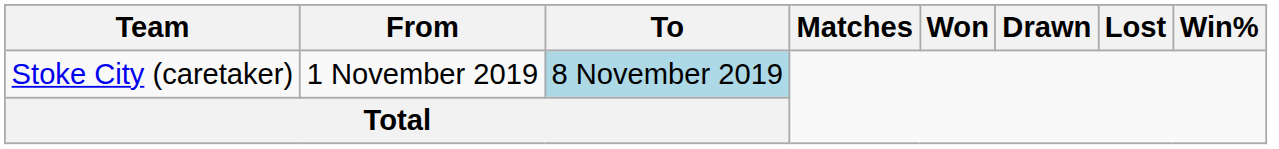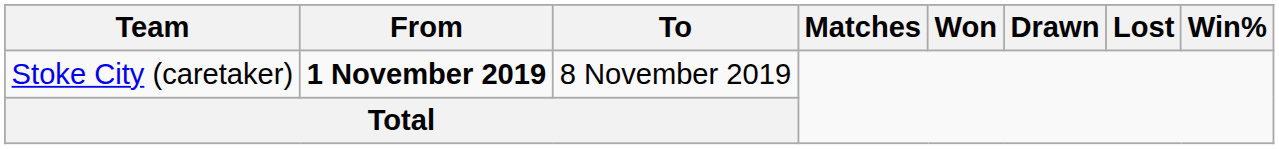(422, 73) normal -> (426, 73) bold
(667, 73) lightblue background -> (675, 73) no background
